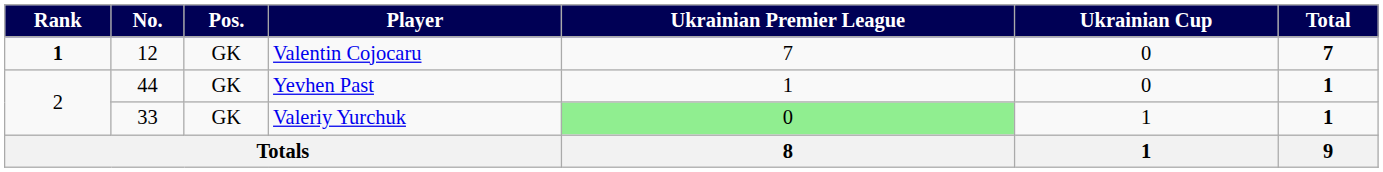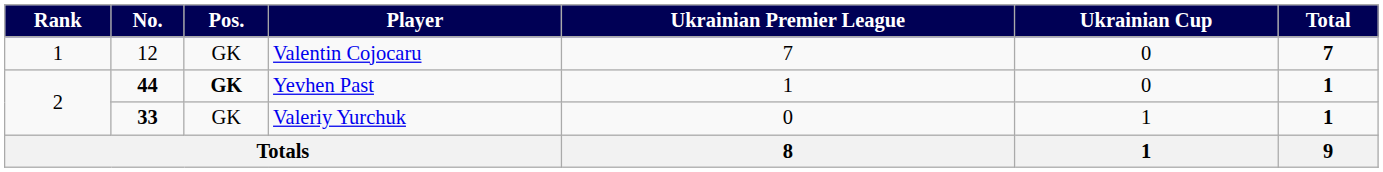(58, 53) bold -> (58, 53) normal
(148, 85) normal -> (148, 85) bold
(226, 85) normal -> (226, 85) bold
(148, 118) normal -> (148, 118) bold
(788, 118) lightgreen background -> (788, 118) no background
